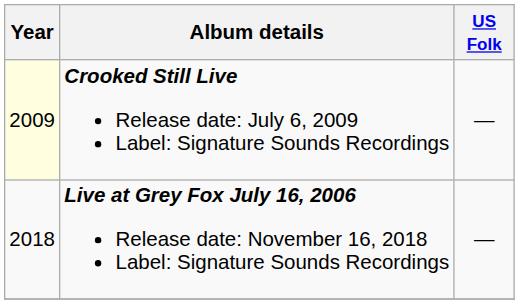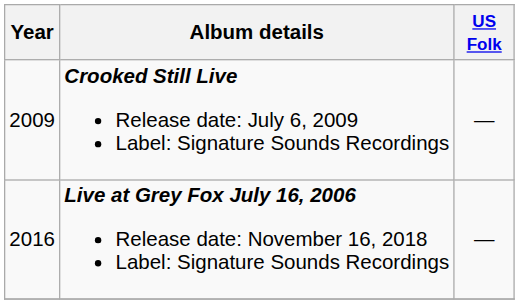(32, 119) lightyellow background -> (32, 119) no background
(32, 239) 2018 -> (32, 239) 2016
